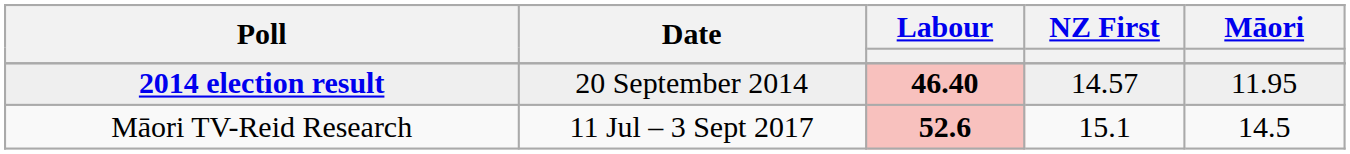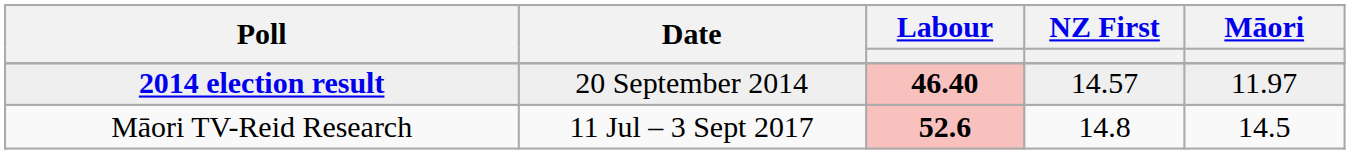(1264, 84) 11.95 -> (1264, 84) 11.97
(1105, 127) 15.1 -> (1105, 127) 14.8
